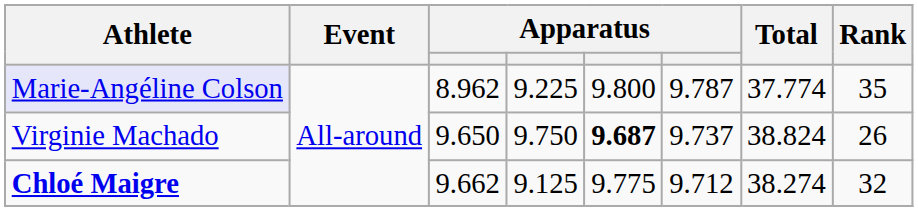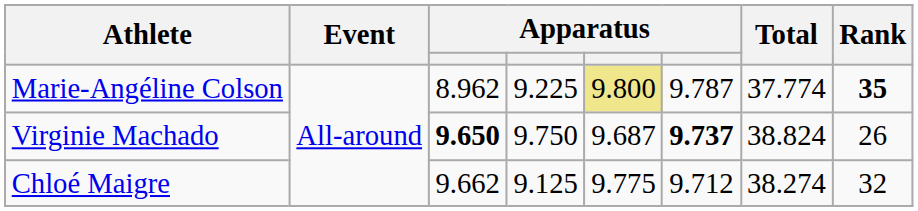(147, 88) lavender background -> (147, 88) no background
(623, 88) no background -> (623, 88) khaki background
(873, 88) normal -> (873, 88) bold
(468, 135) normal -> (468, 135) bold
(623, 135) bold -> (623, 135) normal
(701, 135) normal -> (701, 135) bold
(95, 183) bold -> (91, 183) normal
